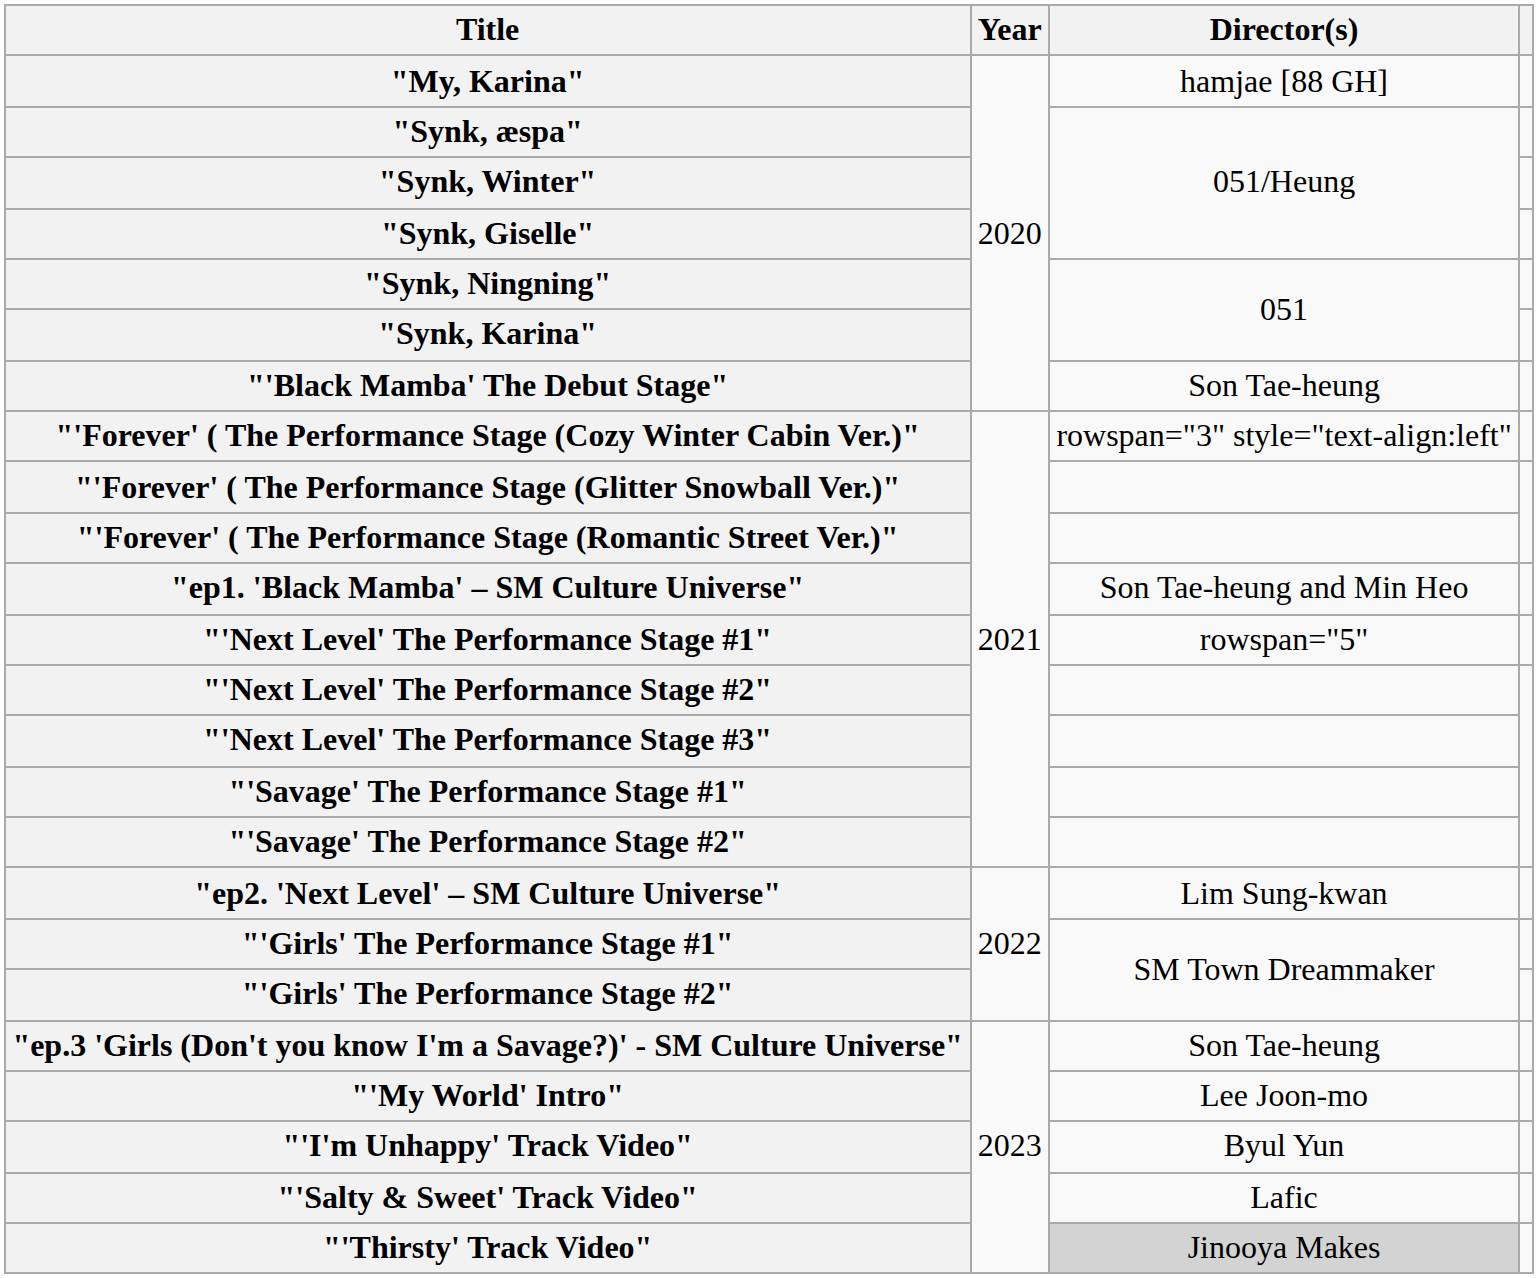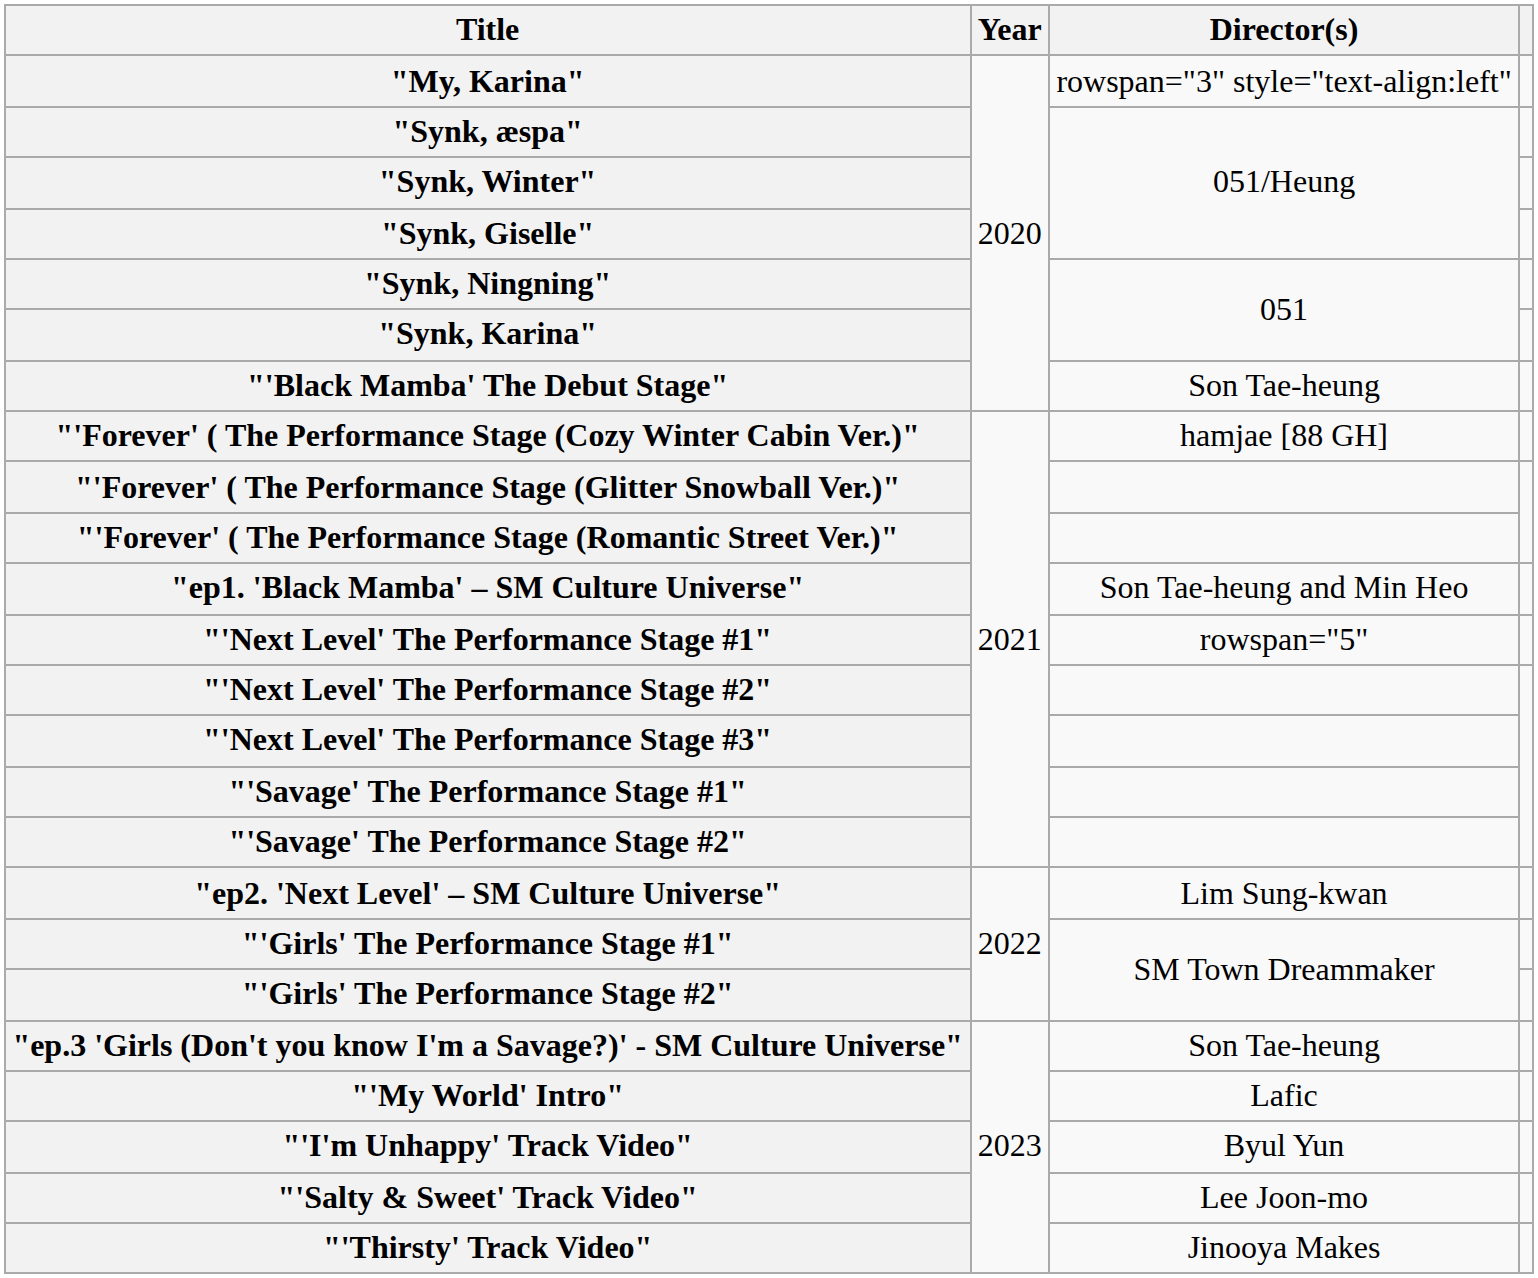(1284, 80) hamjae [88 GH] -> (1284, 80) rowspan="3" style="text-align:left"
(1284, 435) rowspan="3" style="text-align:left" -> (1284, 435) hamjae [88 GH]
(1284, 1095) Lee Joon-mo -> (1284, 1095) Lafic
(1284, 1197) Lafic -> (1284, 1197) Lee Joon-mo
(1284, 1247) lightgrey background -> (1284, 1247) no background
